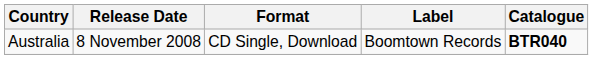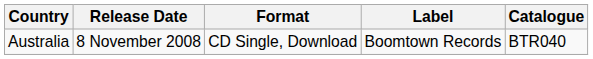(538, 41) bold -> (537, 41) normal
